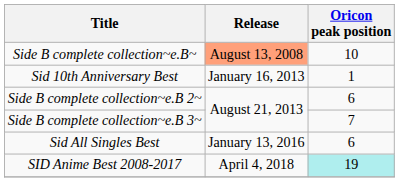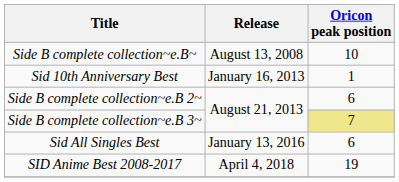(256, 53) lightsalmon background -> (256, 53) no background
(351, 120) no background -> (351, 120) khaki background
(351, 165) paleturquoise background -> (351, 165) no background
